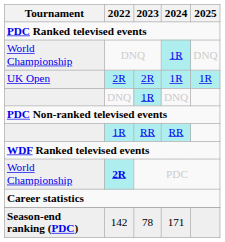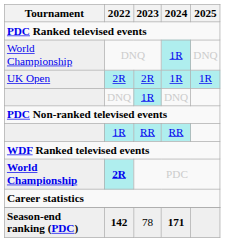(40, 174) normal -> (42, 174) bold
(119, 222) normal -> (119, 222) bold
(176, 222) normal -> (176, 222) bold
